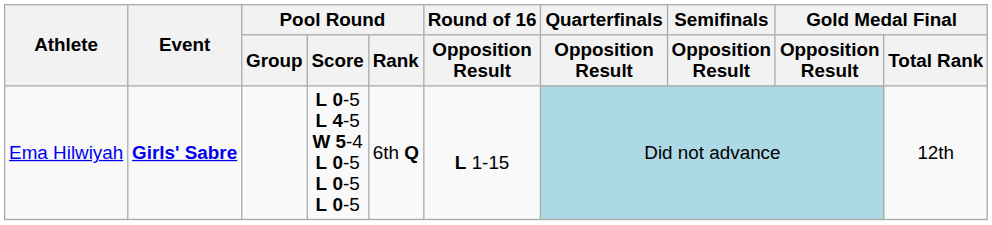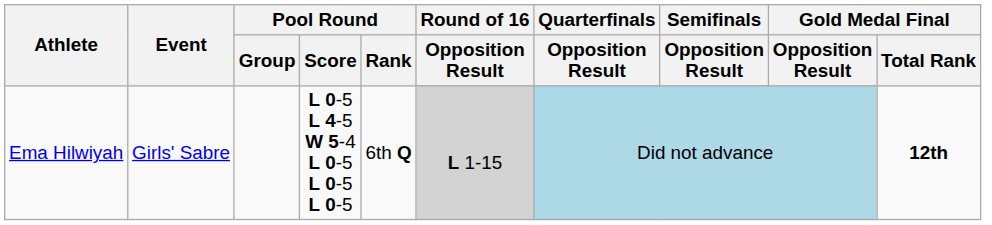(185, 153) bold -> (181, 153) normal
(482, 163) no background -> (475, 163) lightgrey background
(936, 153) normal -> (929, 153) bold
